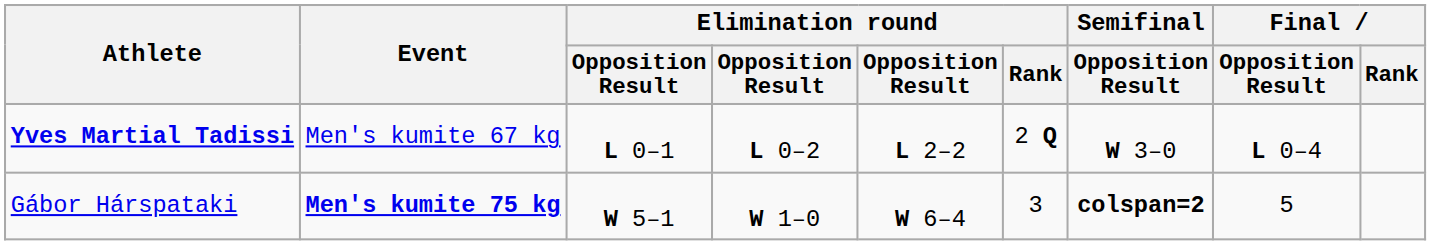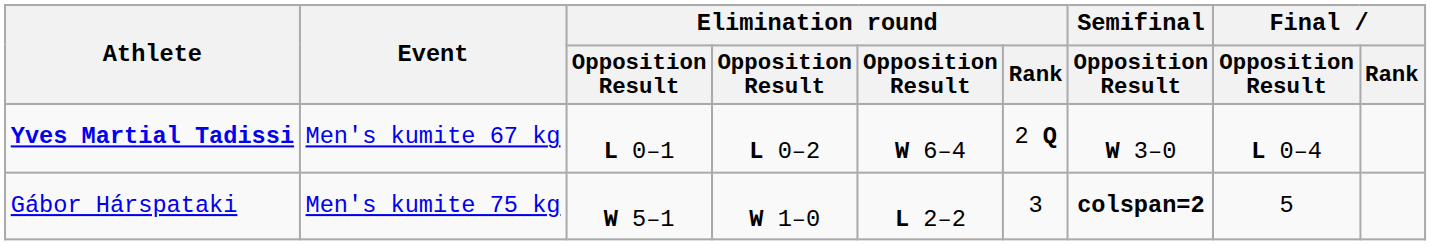(930, 152) L 2–2 -> (930, 152) W 6–4
(433, 206) bold -> (433, 206) normal
(930, 220) W 6–4 -> (930, 220) L 2–2
